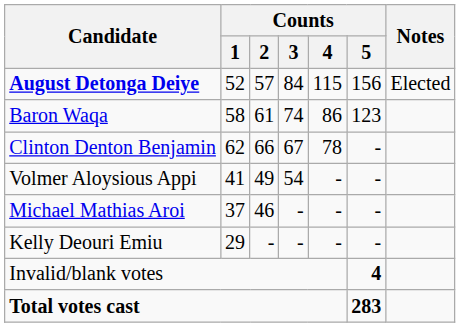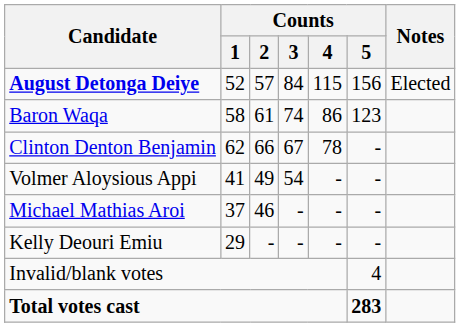(376, 274) bold -> (376, 274) normal
